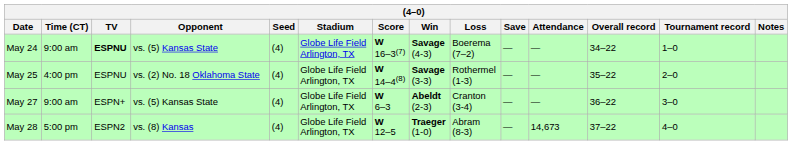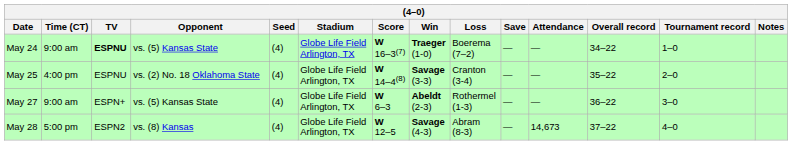(428, 48) Savage (4-3) -> (429, 48) Traeger (1-0)
(474, 75) Rothermel (1-3) -> (469, 75) Cranton (3-4)
(469, 102) Cranton (3-4) -> (474, 102) Rothermel (1-3)
(429, 127) Traeger (1-0) -> (428, 127) Savage (4-3)
